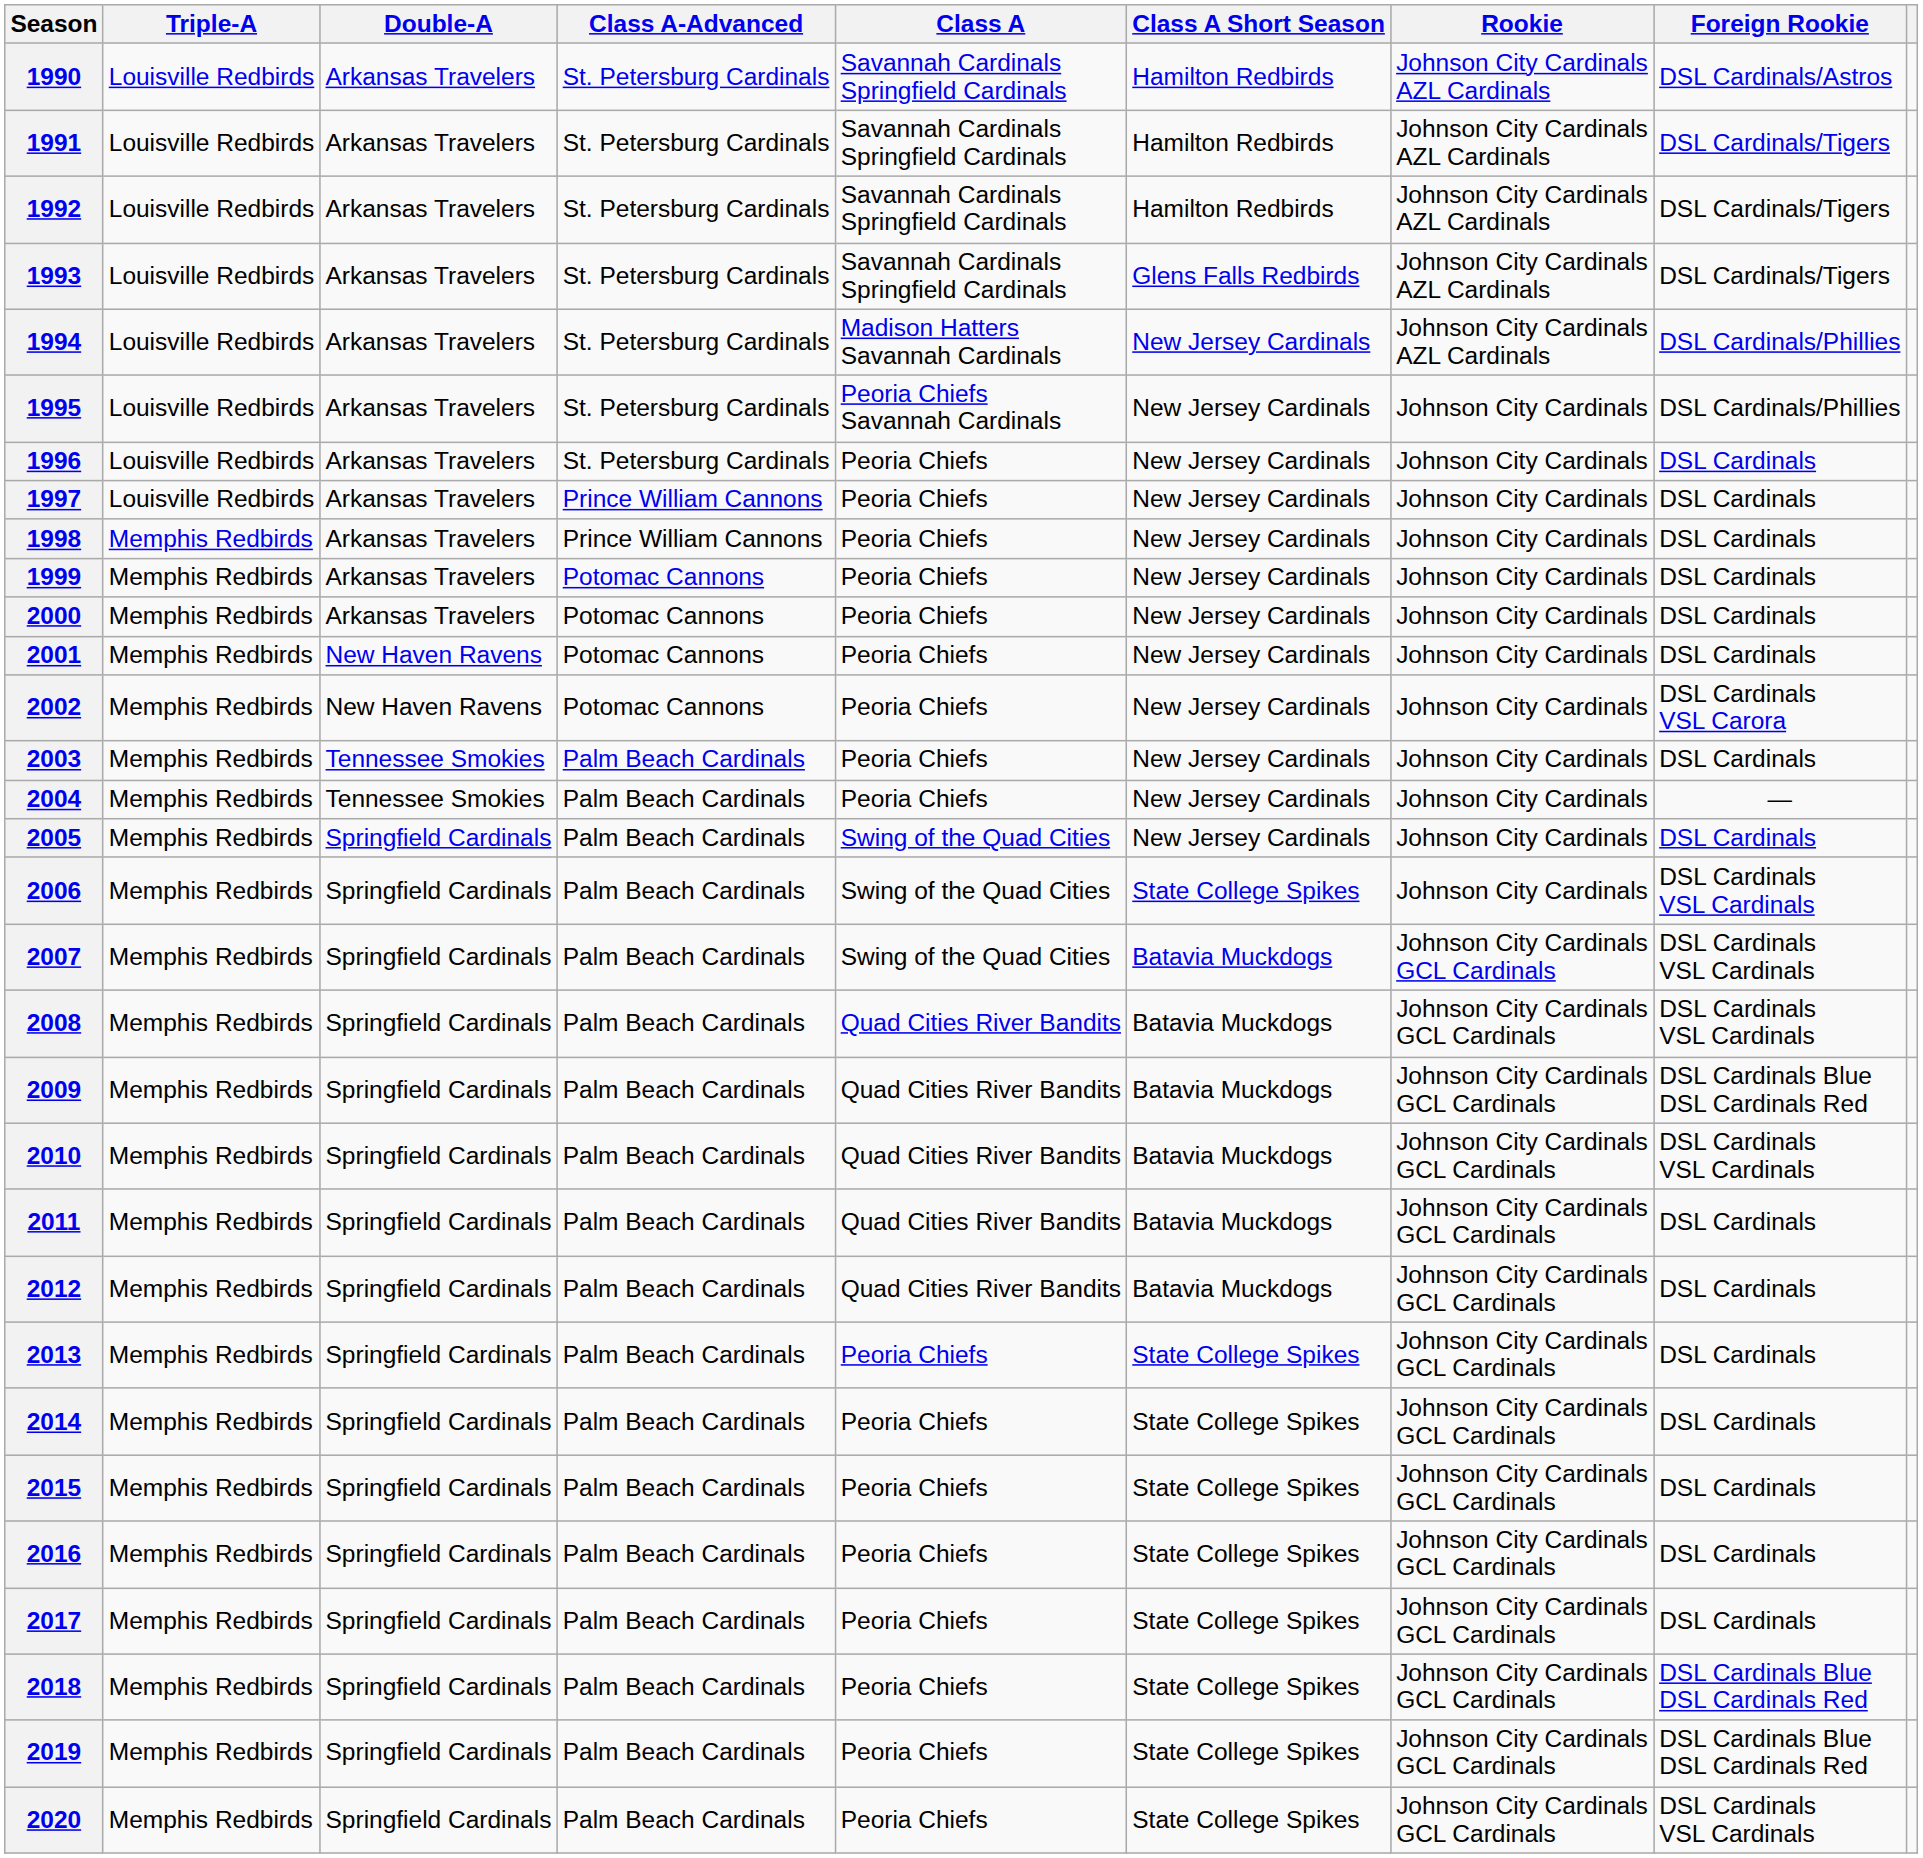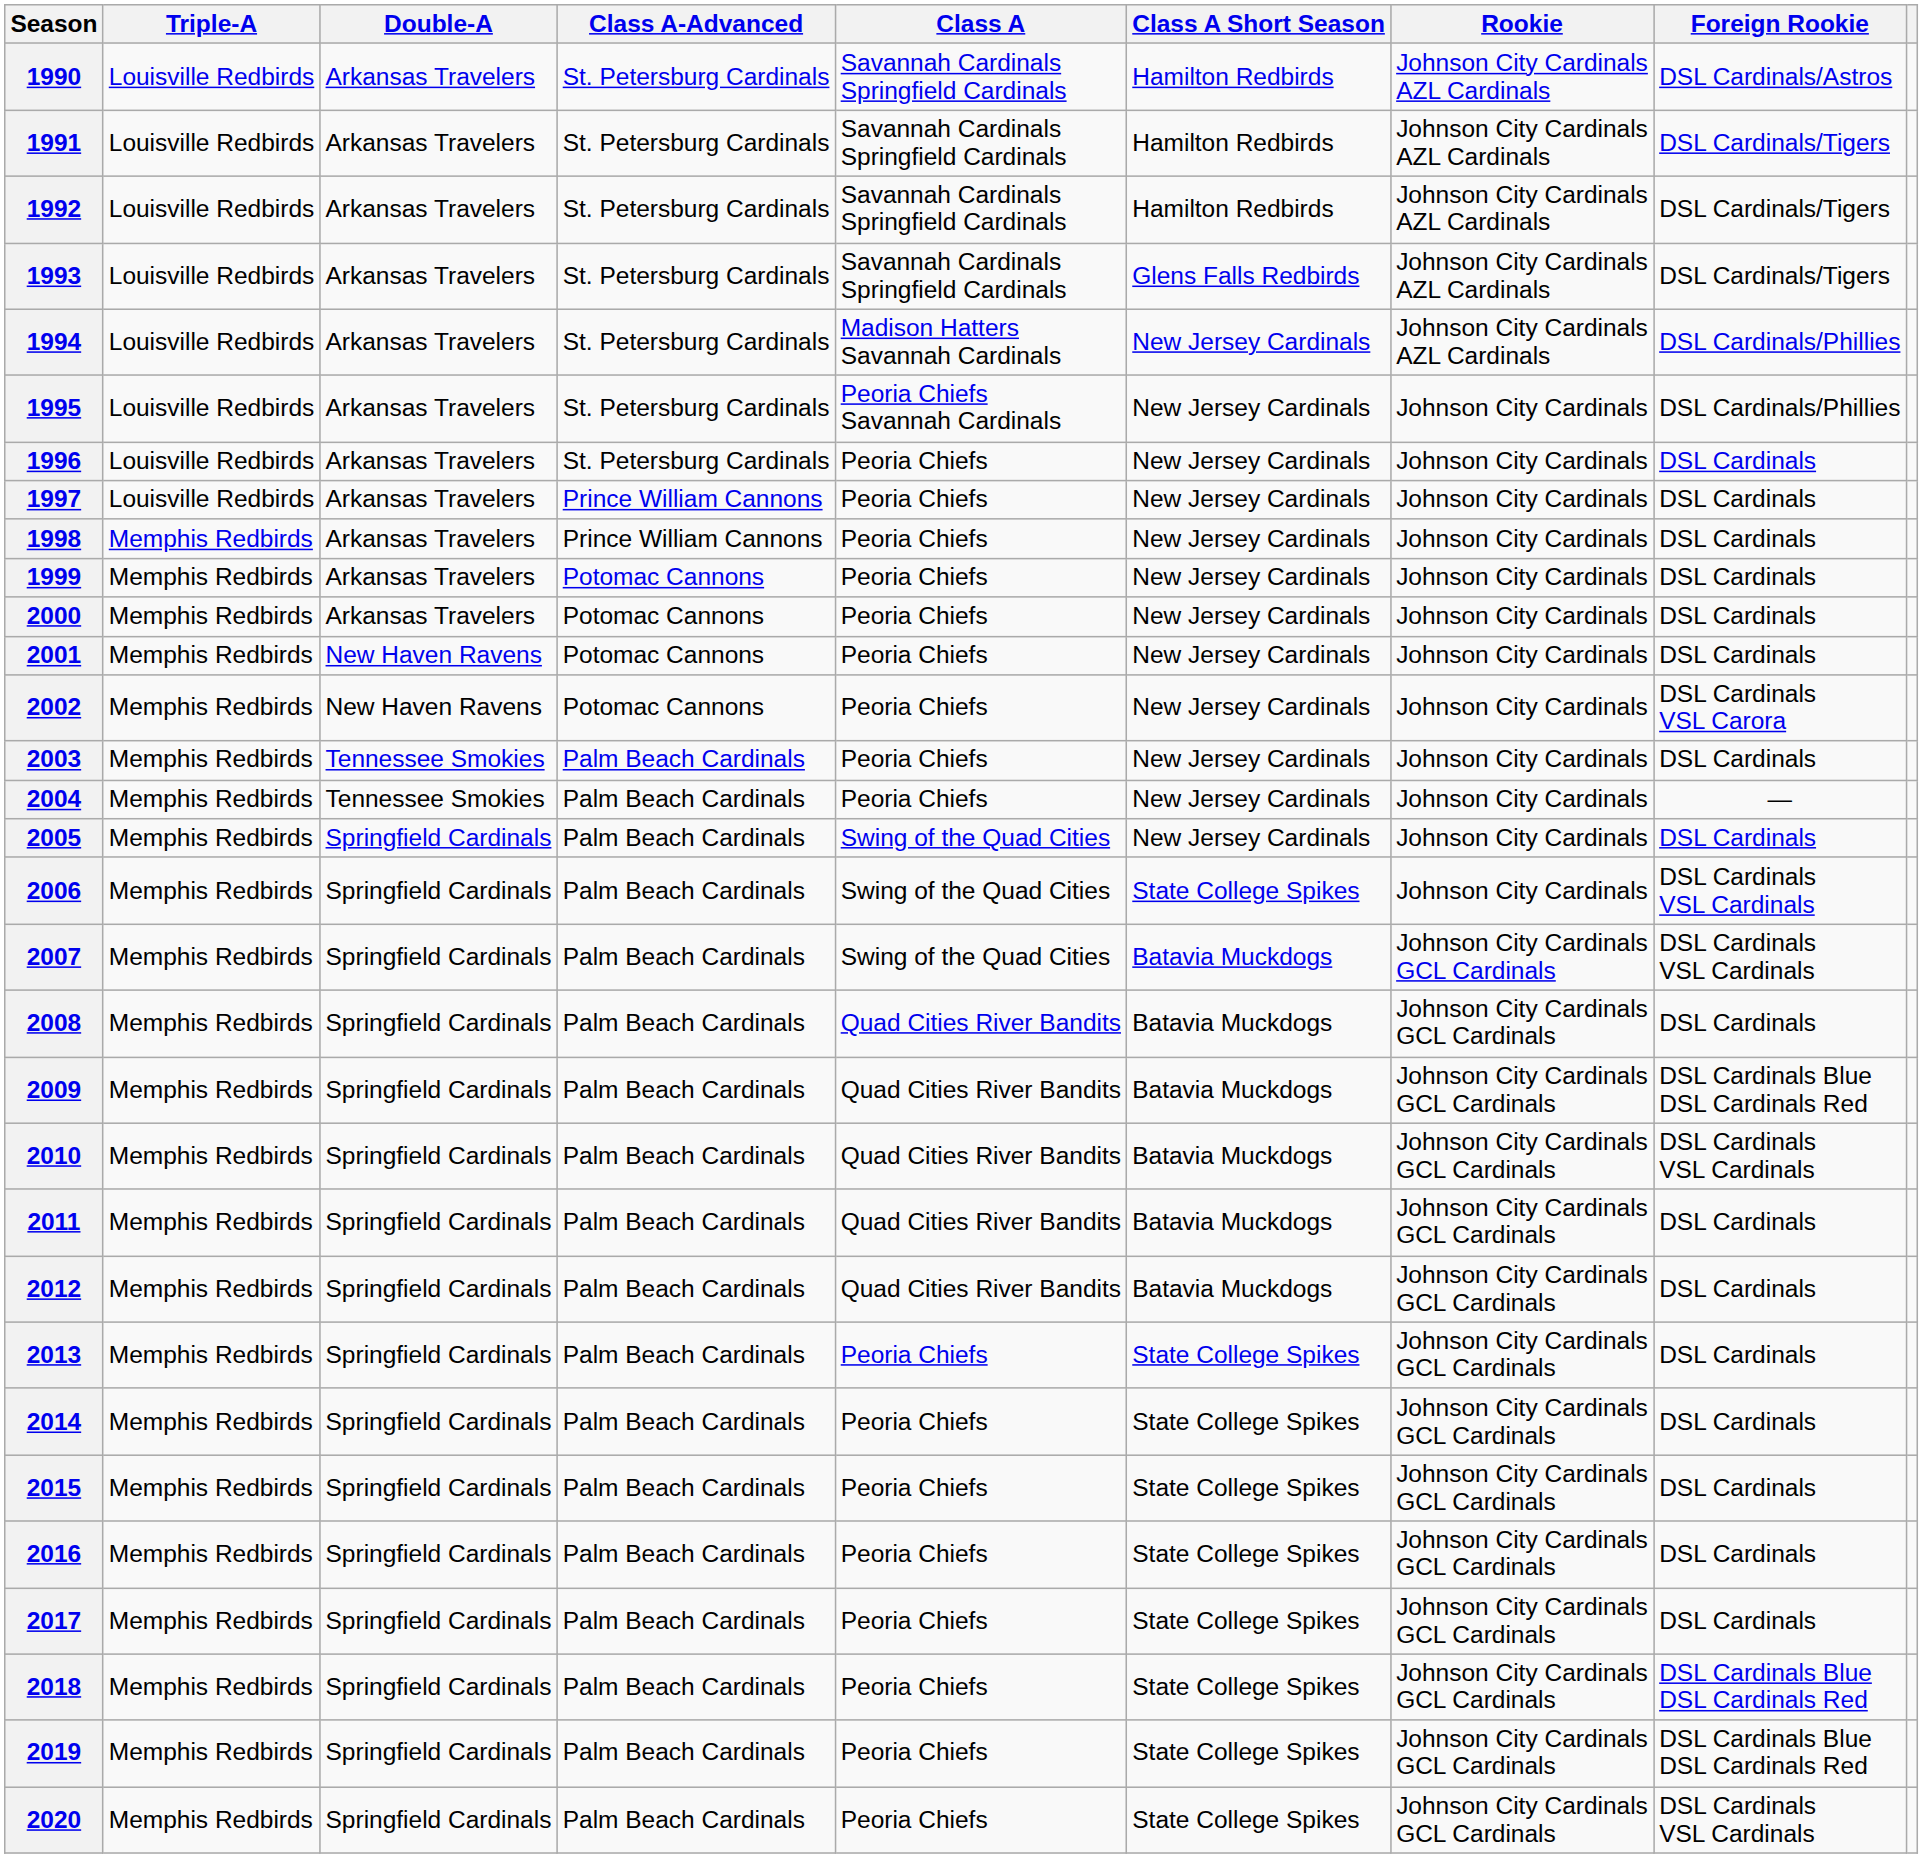(1738, 1023) DSL Cardinals VSL Cardinals -> (1738, 1023) DSL Cardinals
